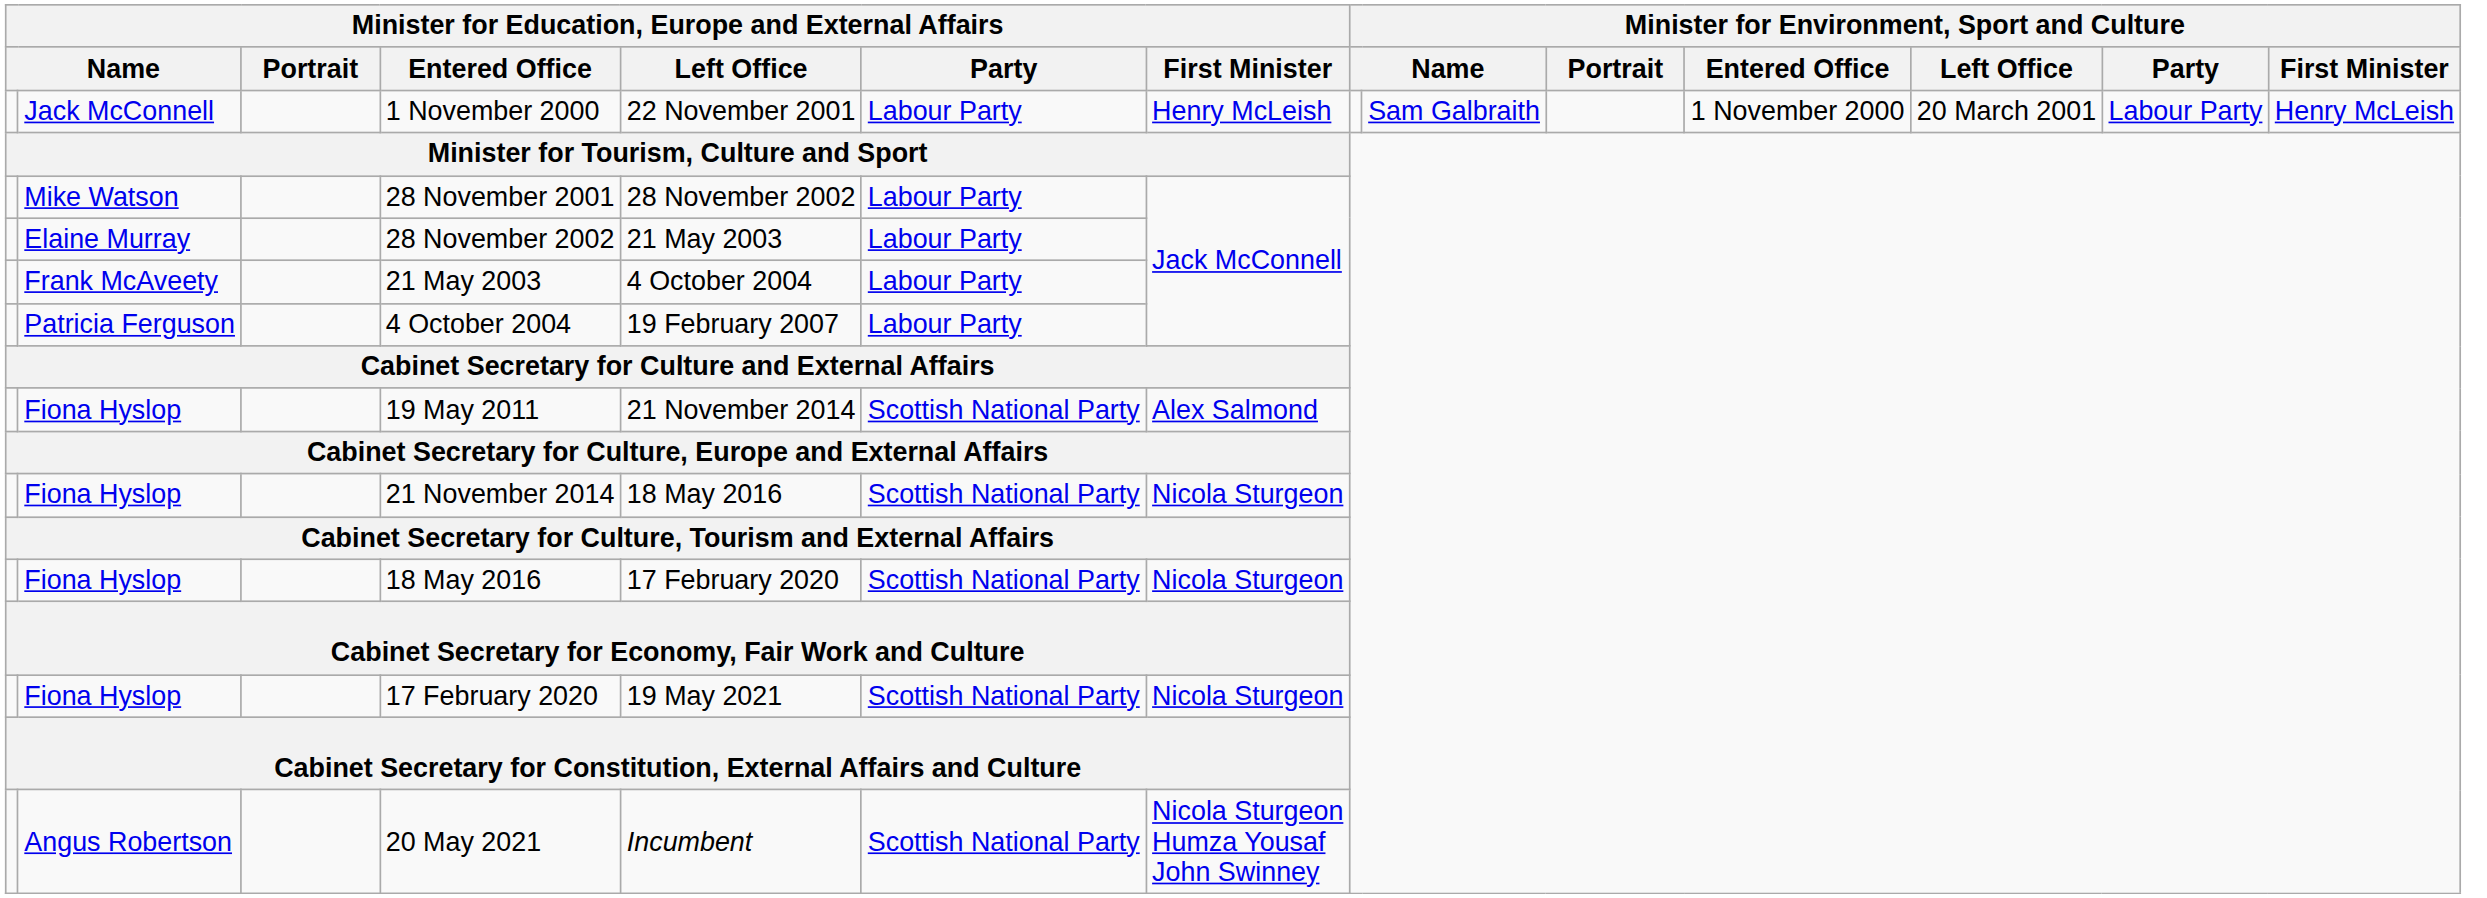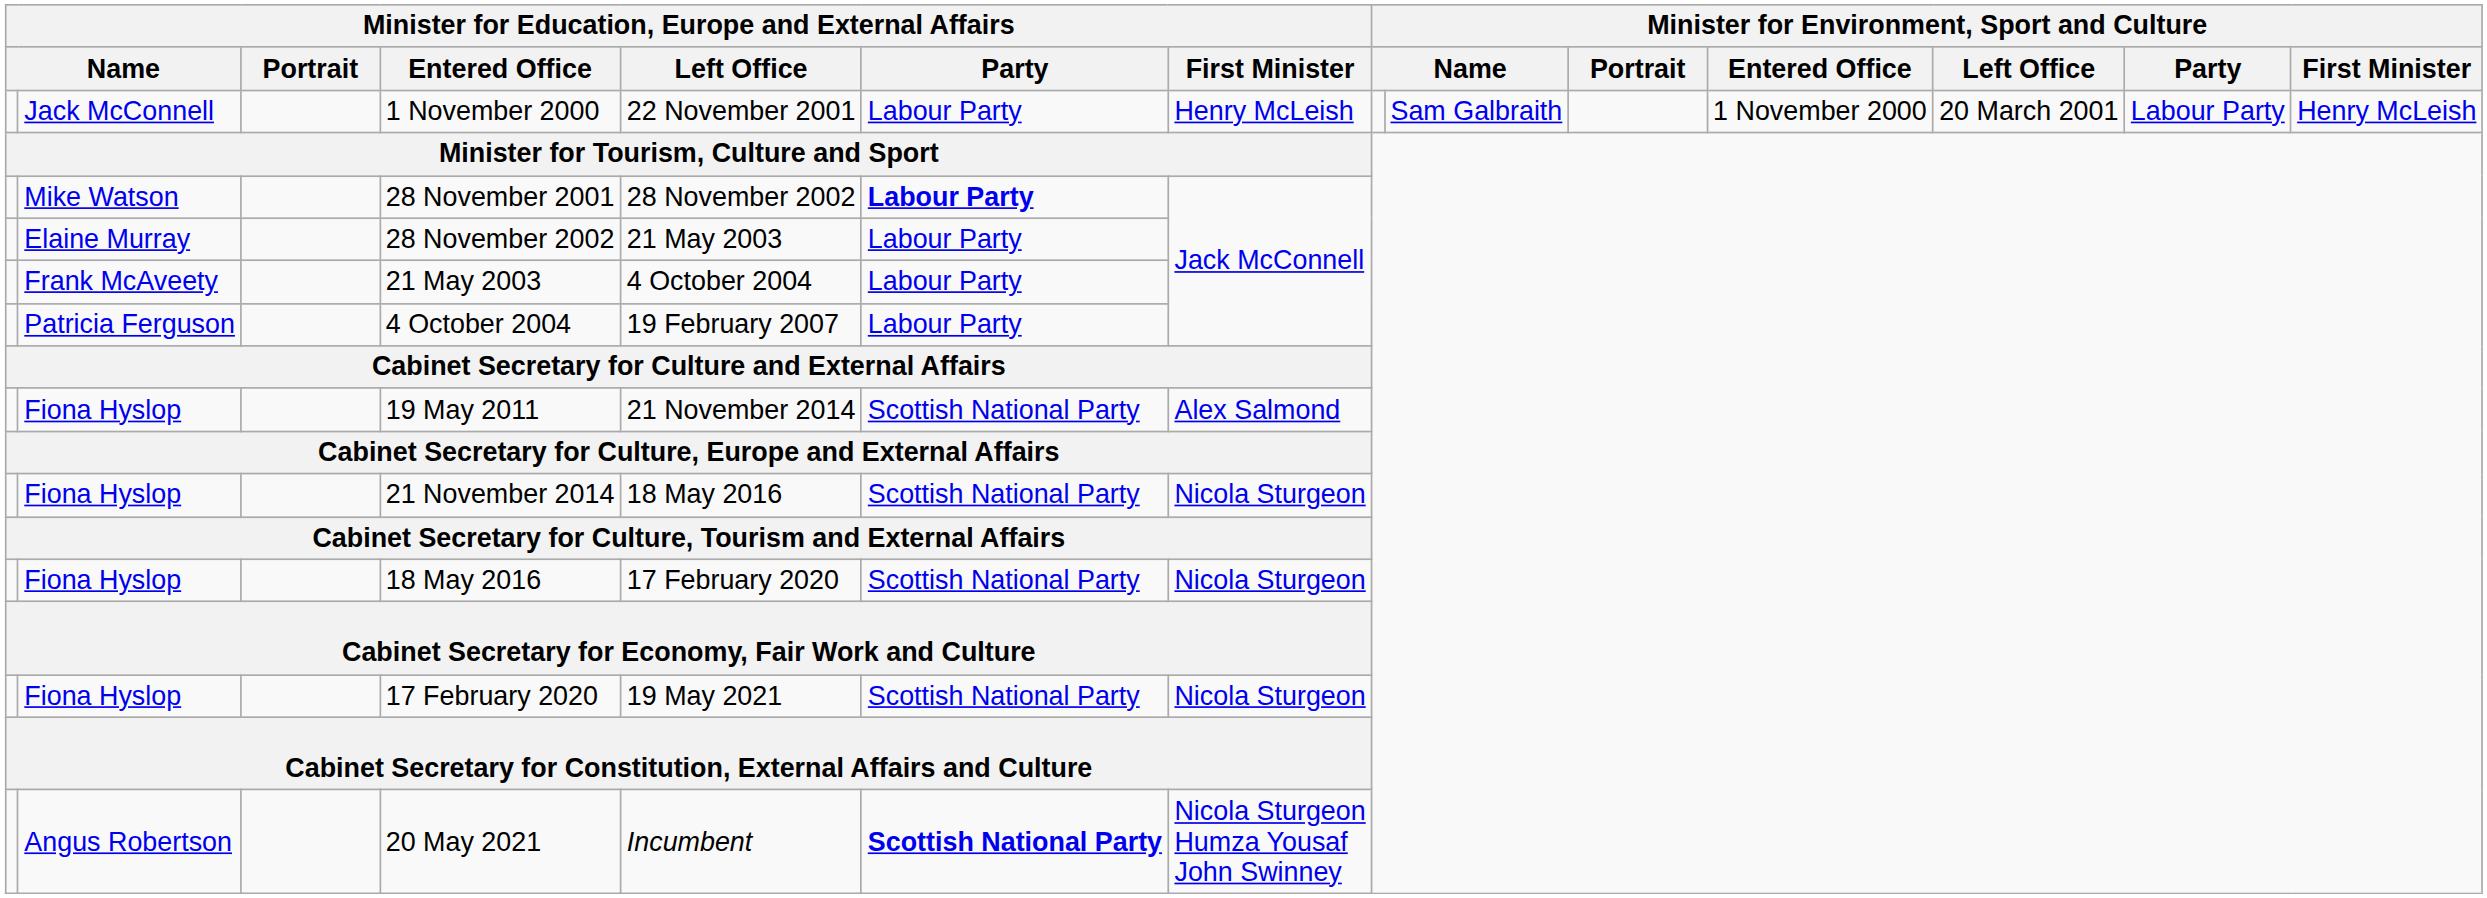(945, 196) normal -> (951, 196) bold
(1004, 841) normal -> (1015, 841) bold
